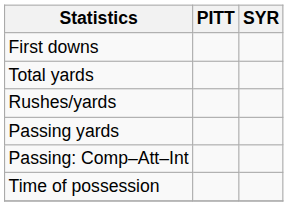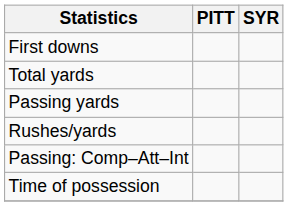rows swapped: (62, 102) <-> (64, 130)
